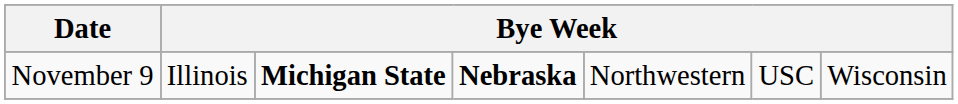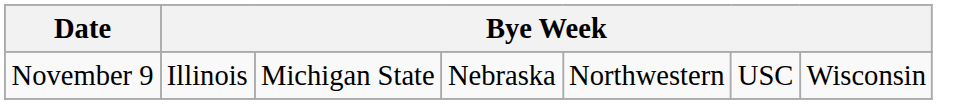(353, 75) bold -> (348, 75) normal
(518, 75) bold -> (502, 75) normal
